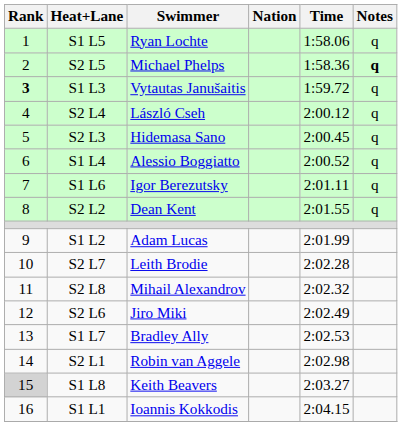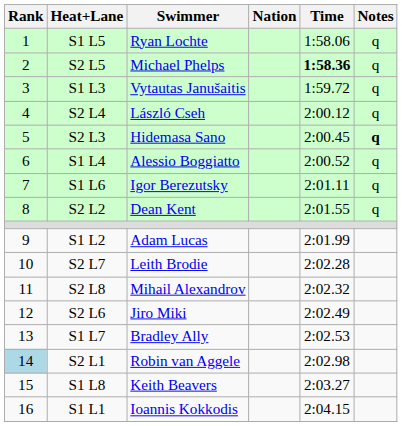(327, 64) normal -> (327, 64) bold
(375, 64) bold -> (376, 64) normal
(26, 88) bold -> (26, 88) normal
(375, 137) normal -> (376, 137) bold
(26, 361) no background -> (26, 361) lightblue background
(26, 385) lightgrey background -> (26, 385) no background
